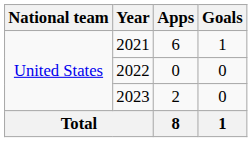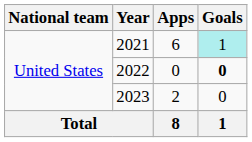(222, 44) no background -> (222, 44) paleturquoise background
(222, 70) normal -> (222, 70) bold
